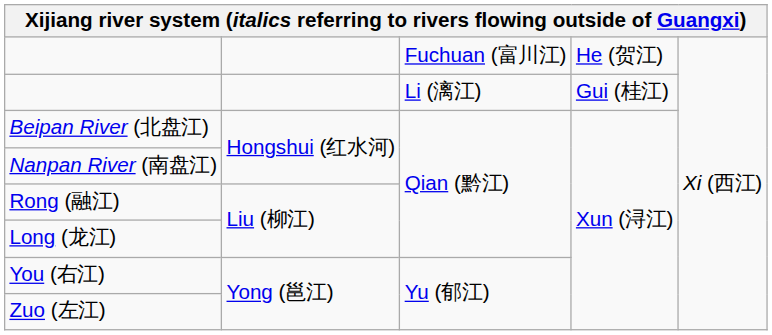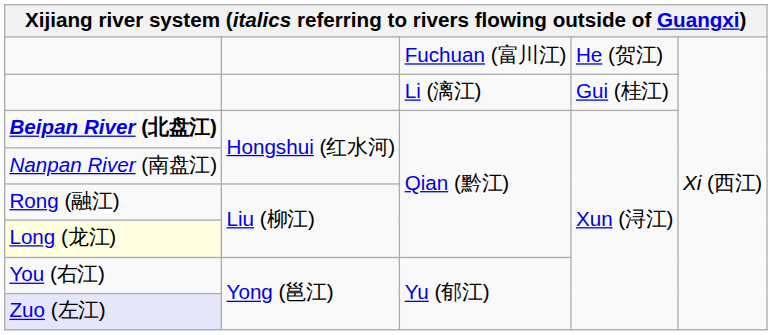(109, 128) normal -> (113, 128) bold
(63, 237) no background -> (63, 237) lightyellow background
(58, 311) no background -> (58, 311) lavender background
